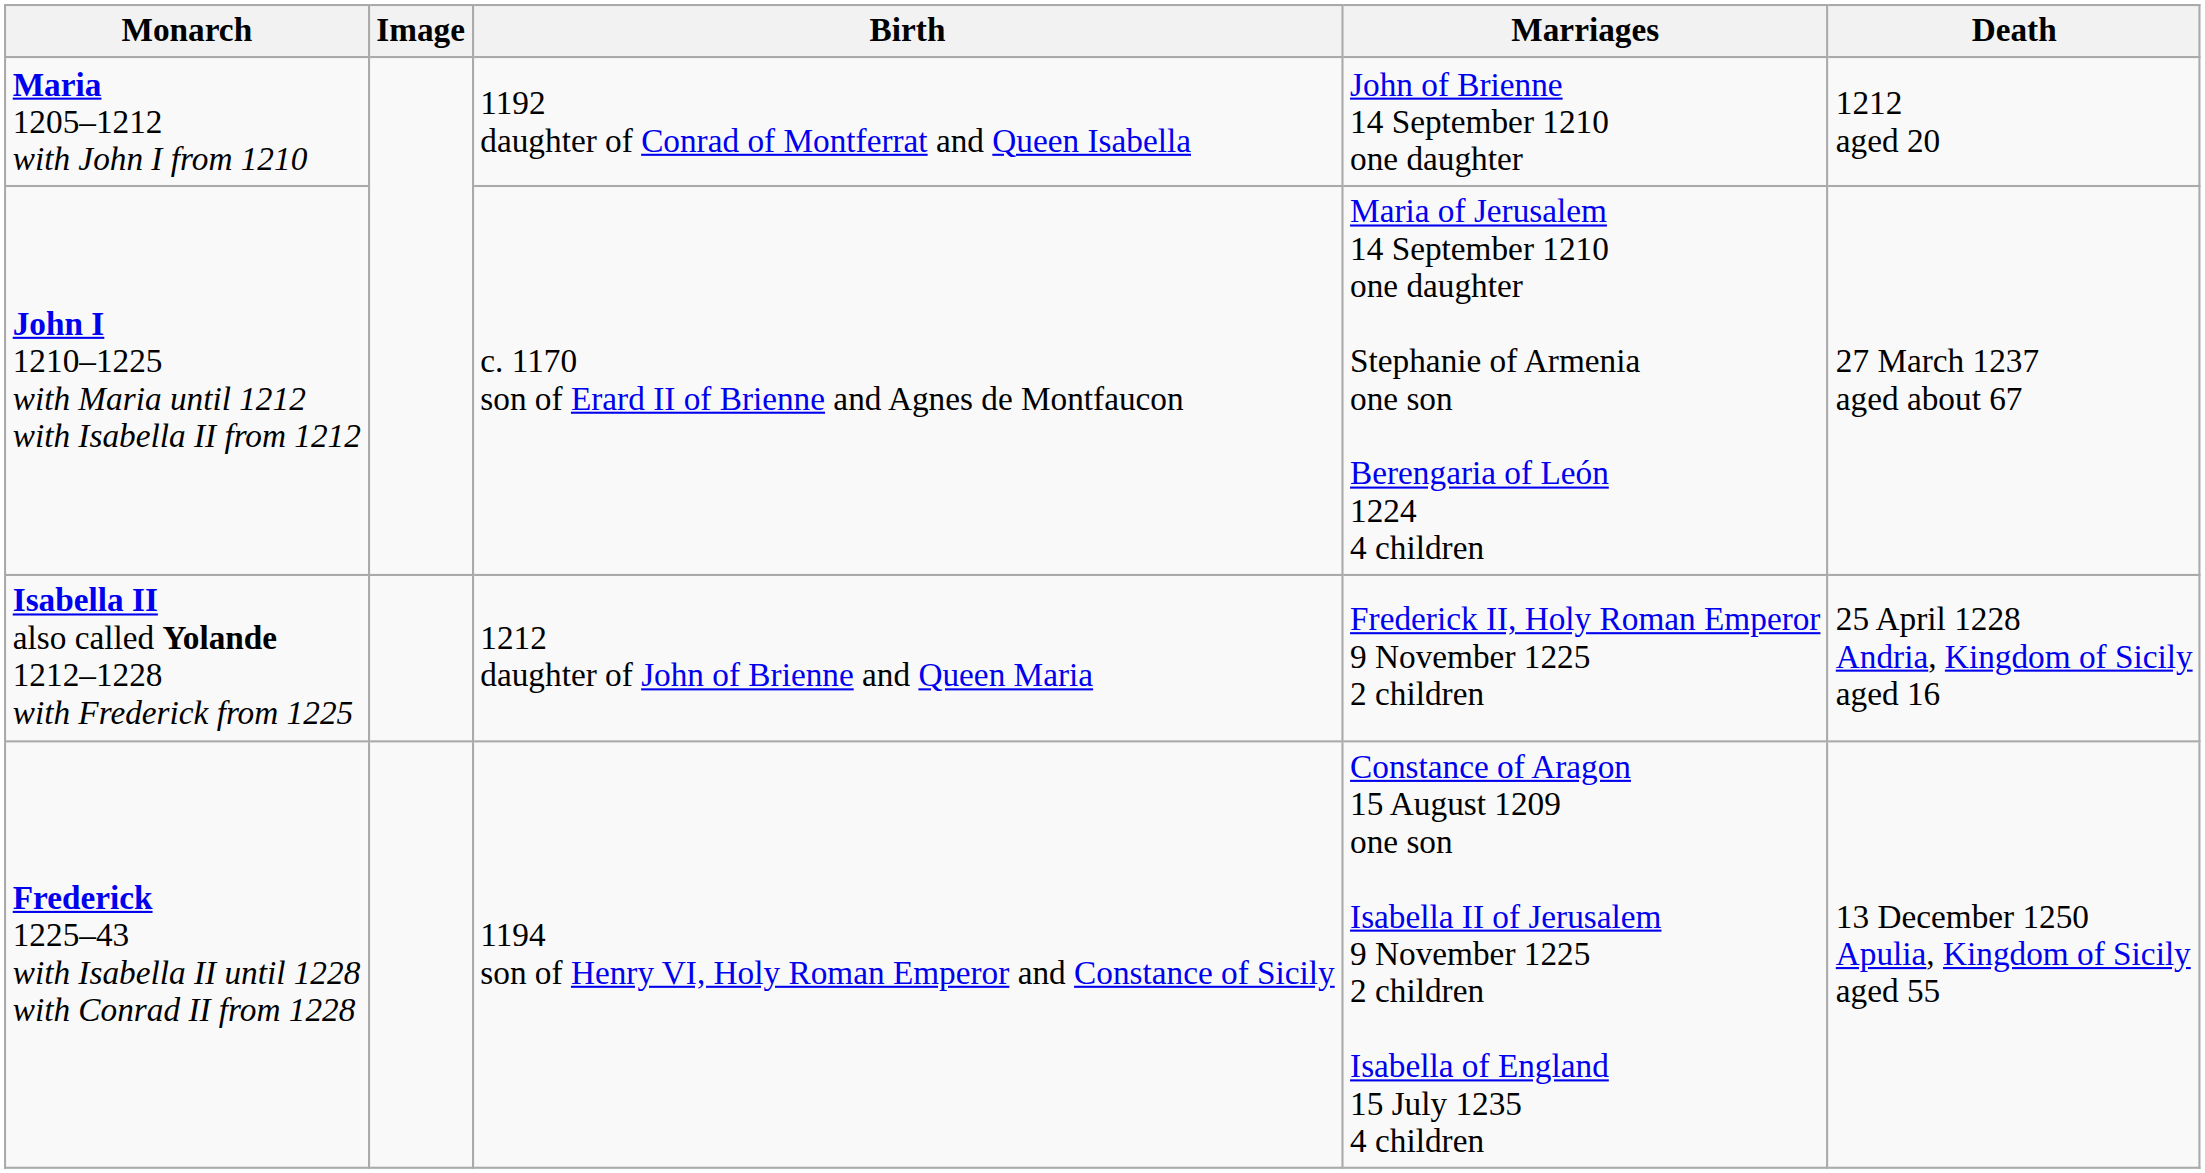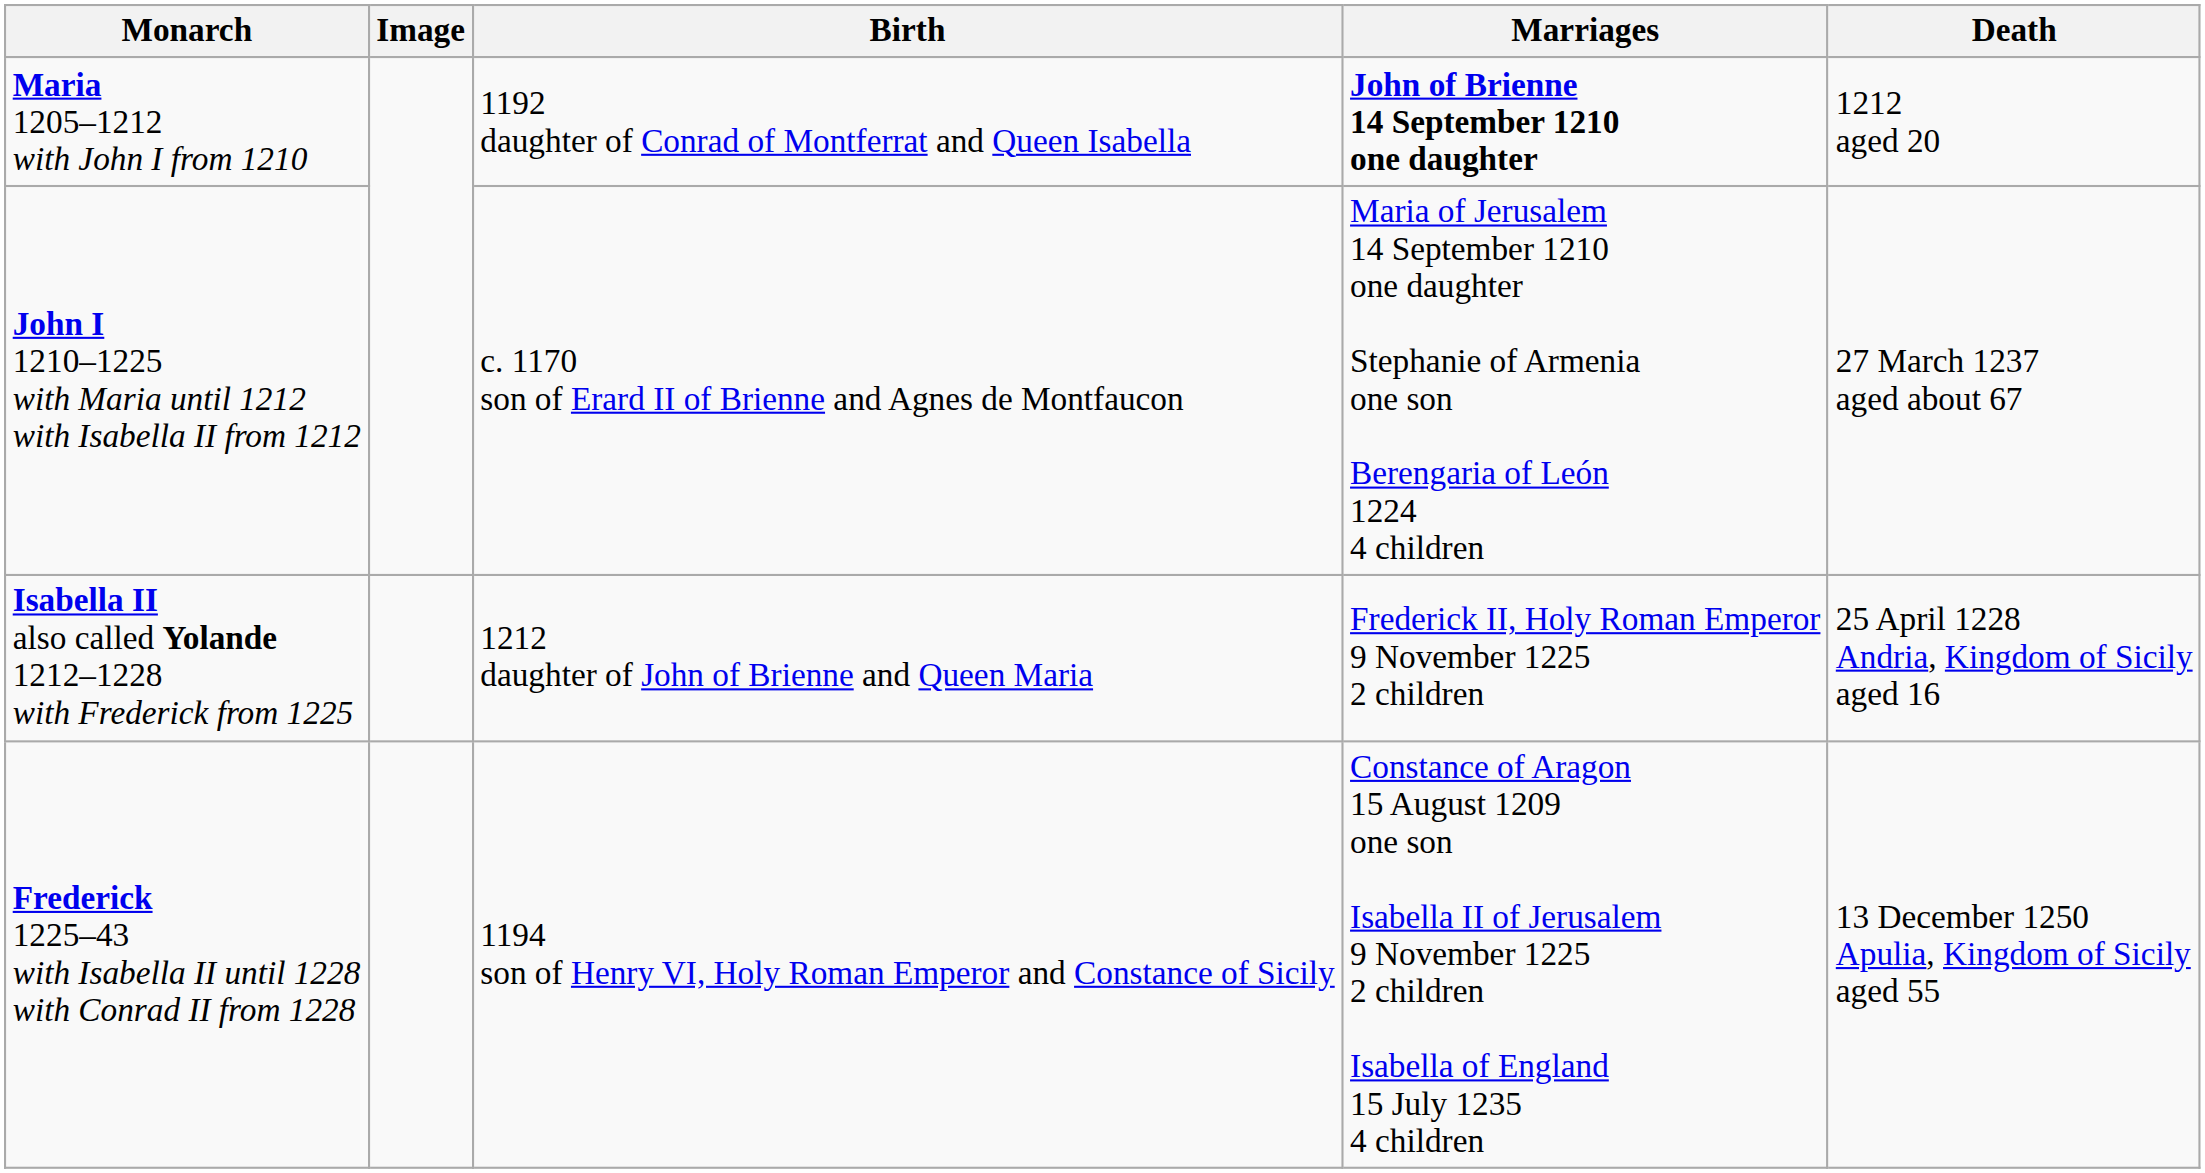(1479, 121) normal -> (1485, 121) bold
